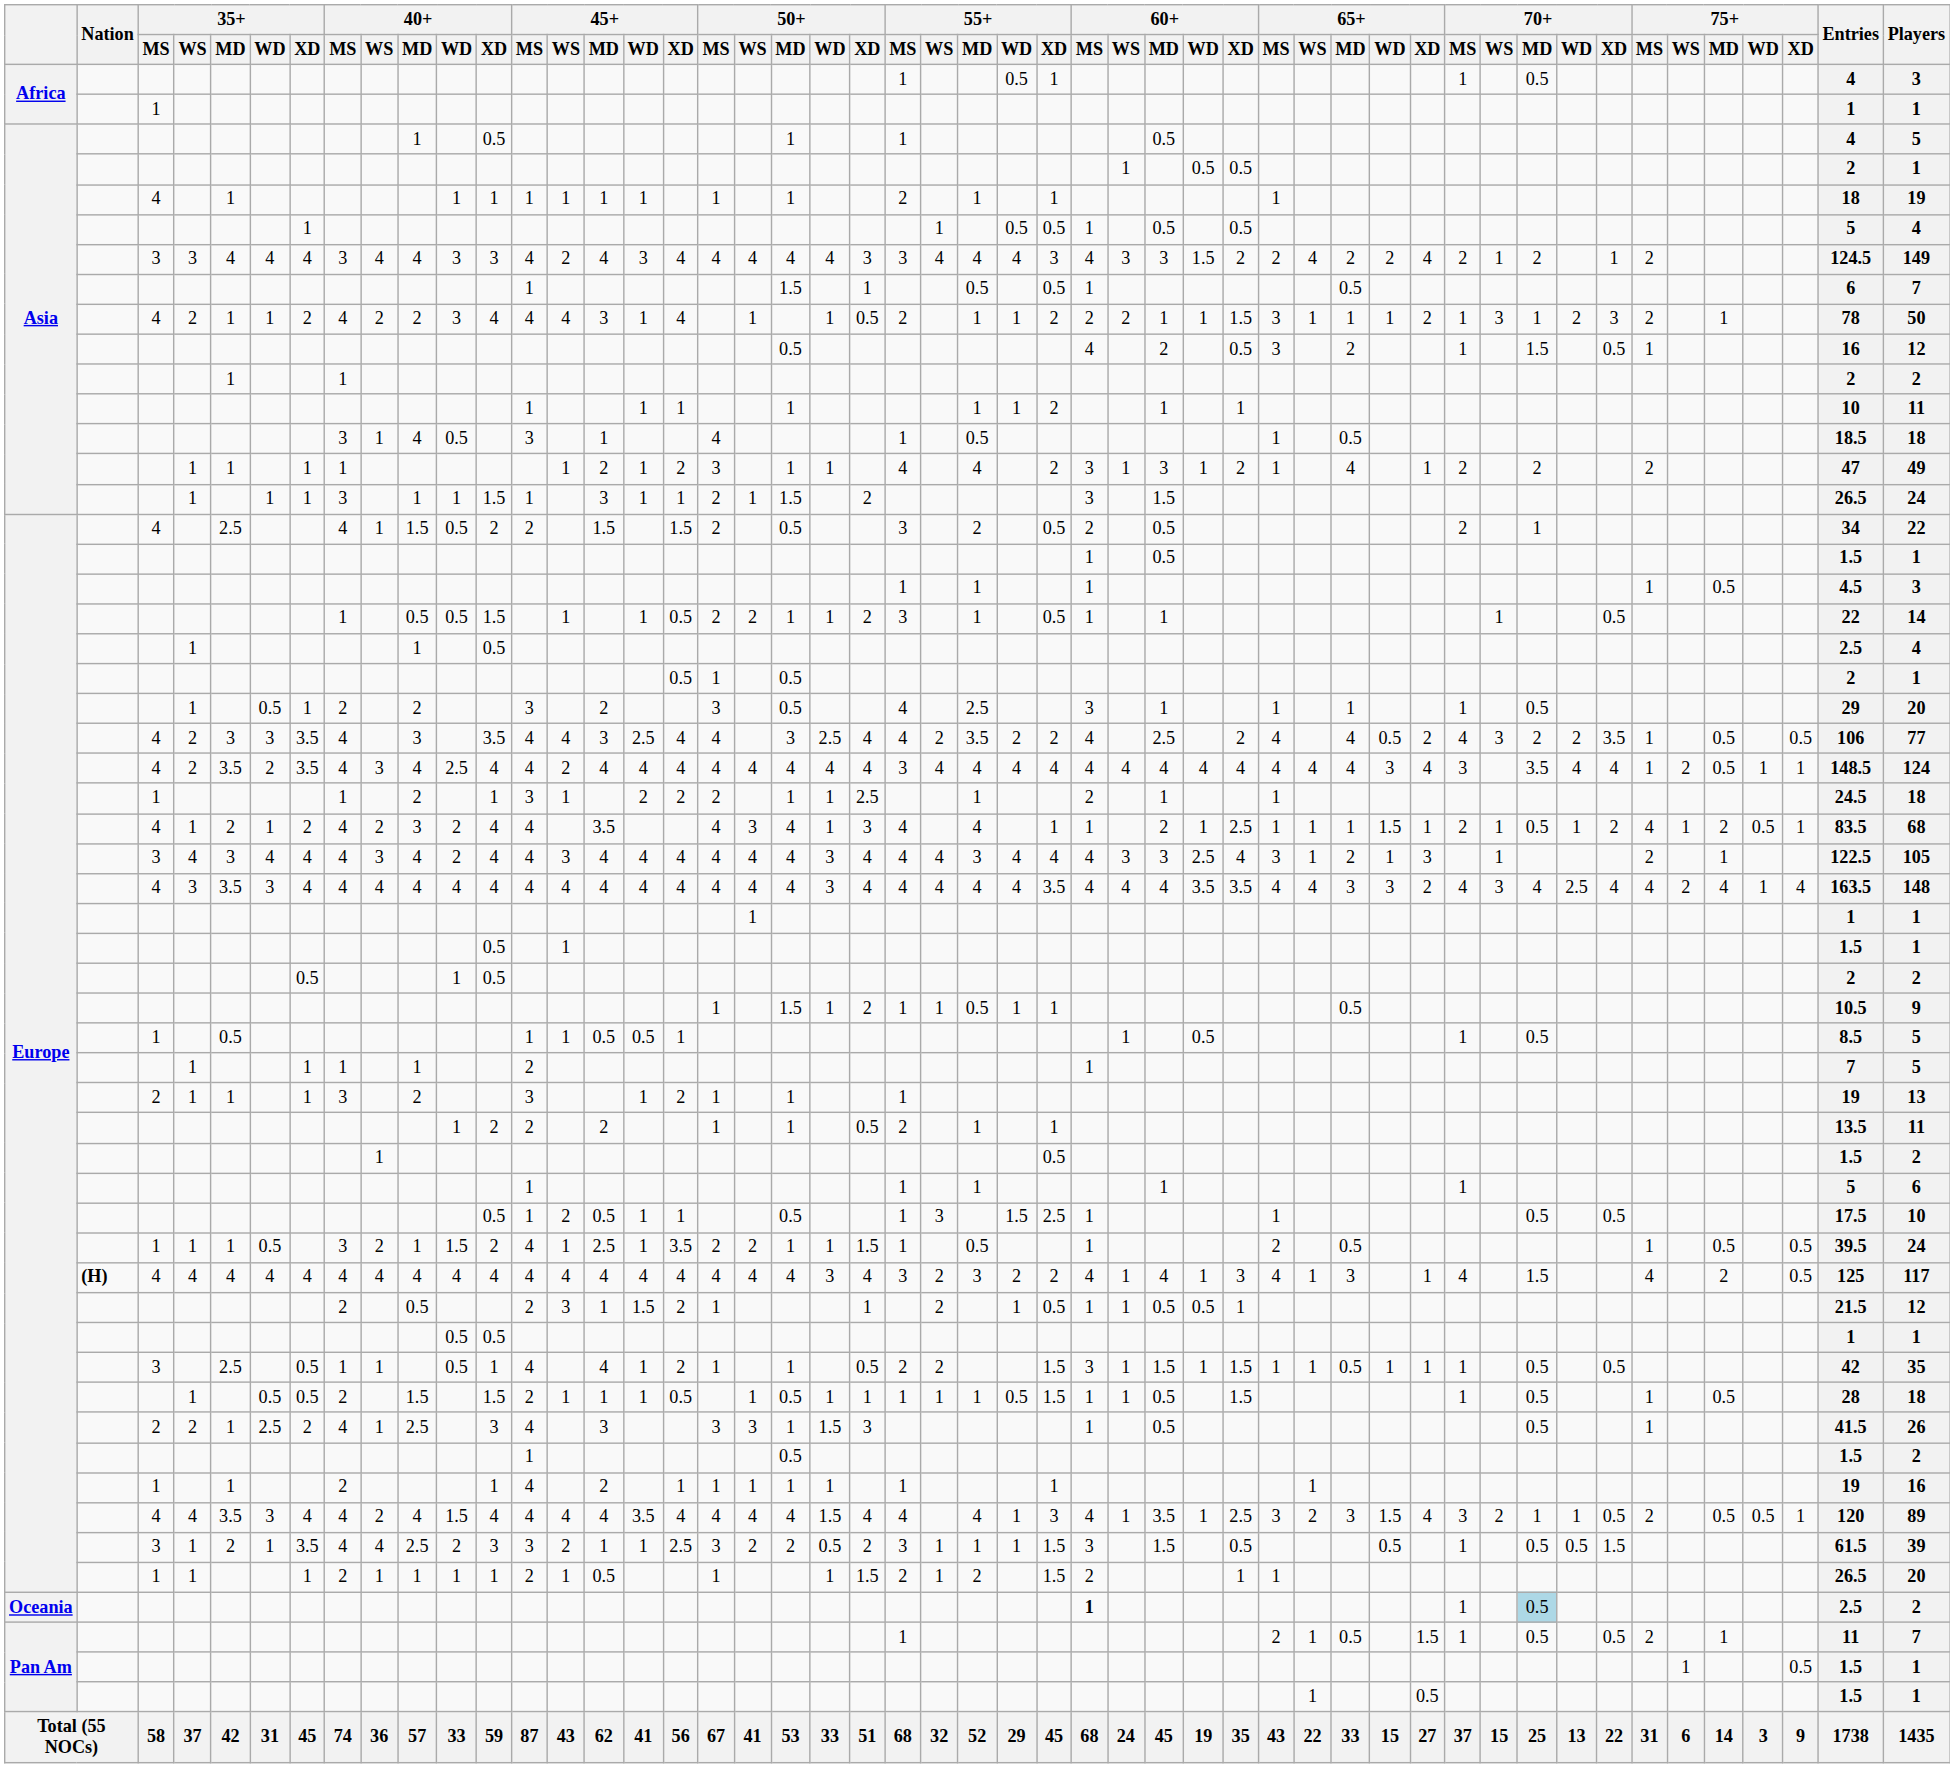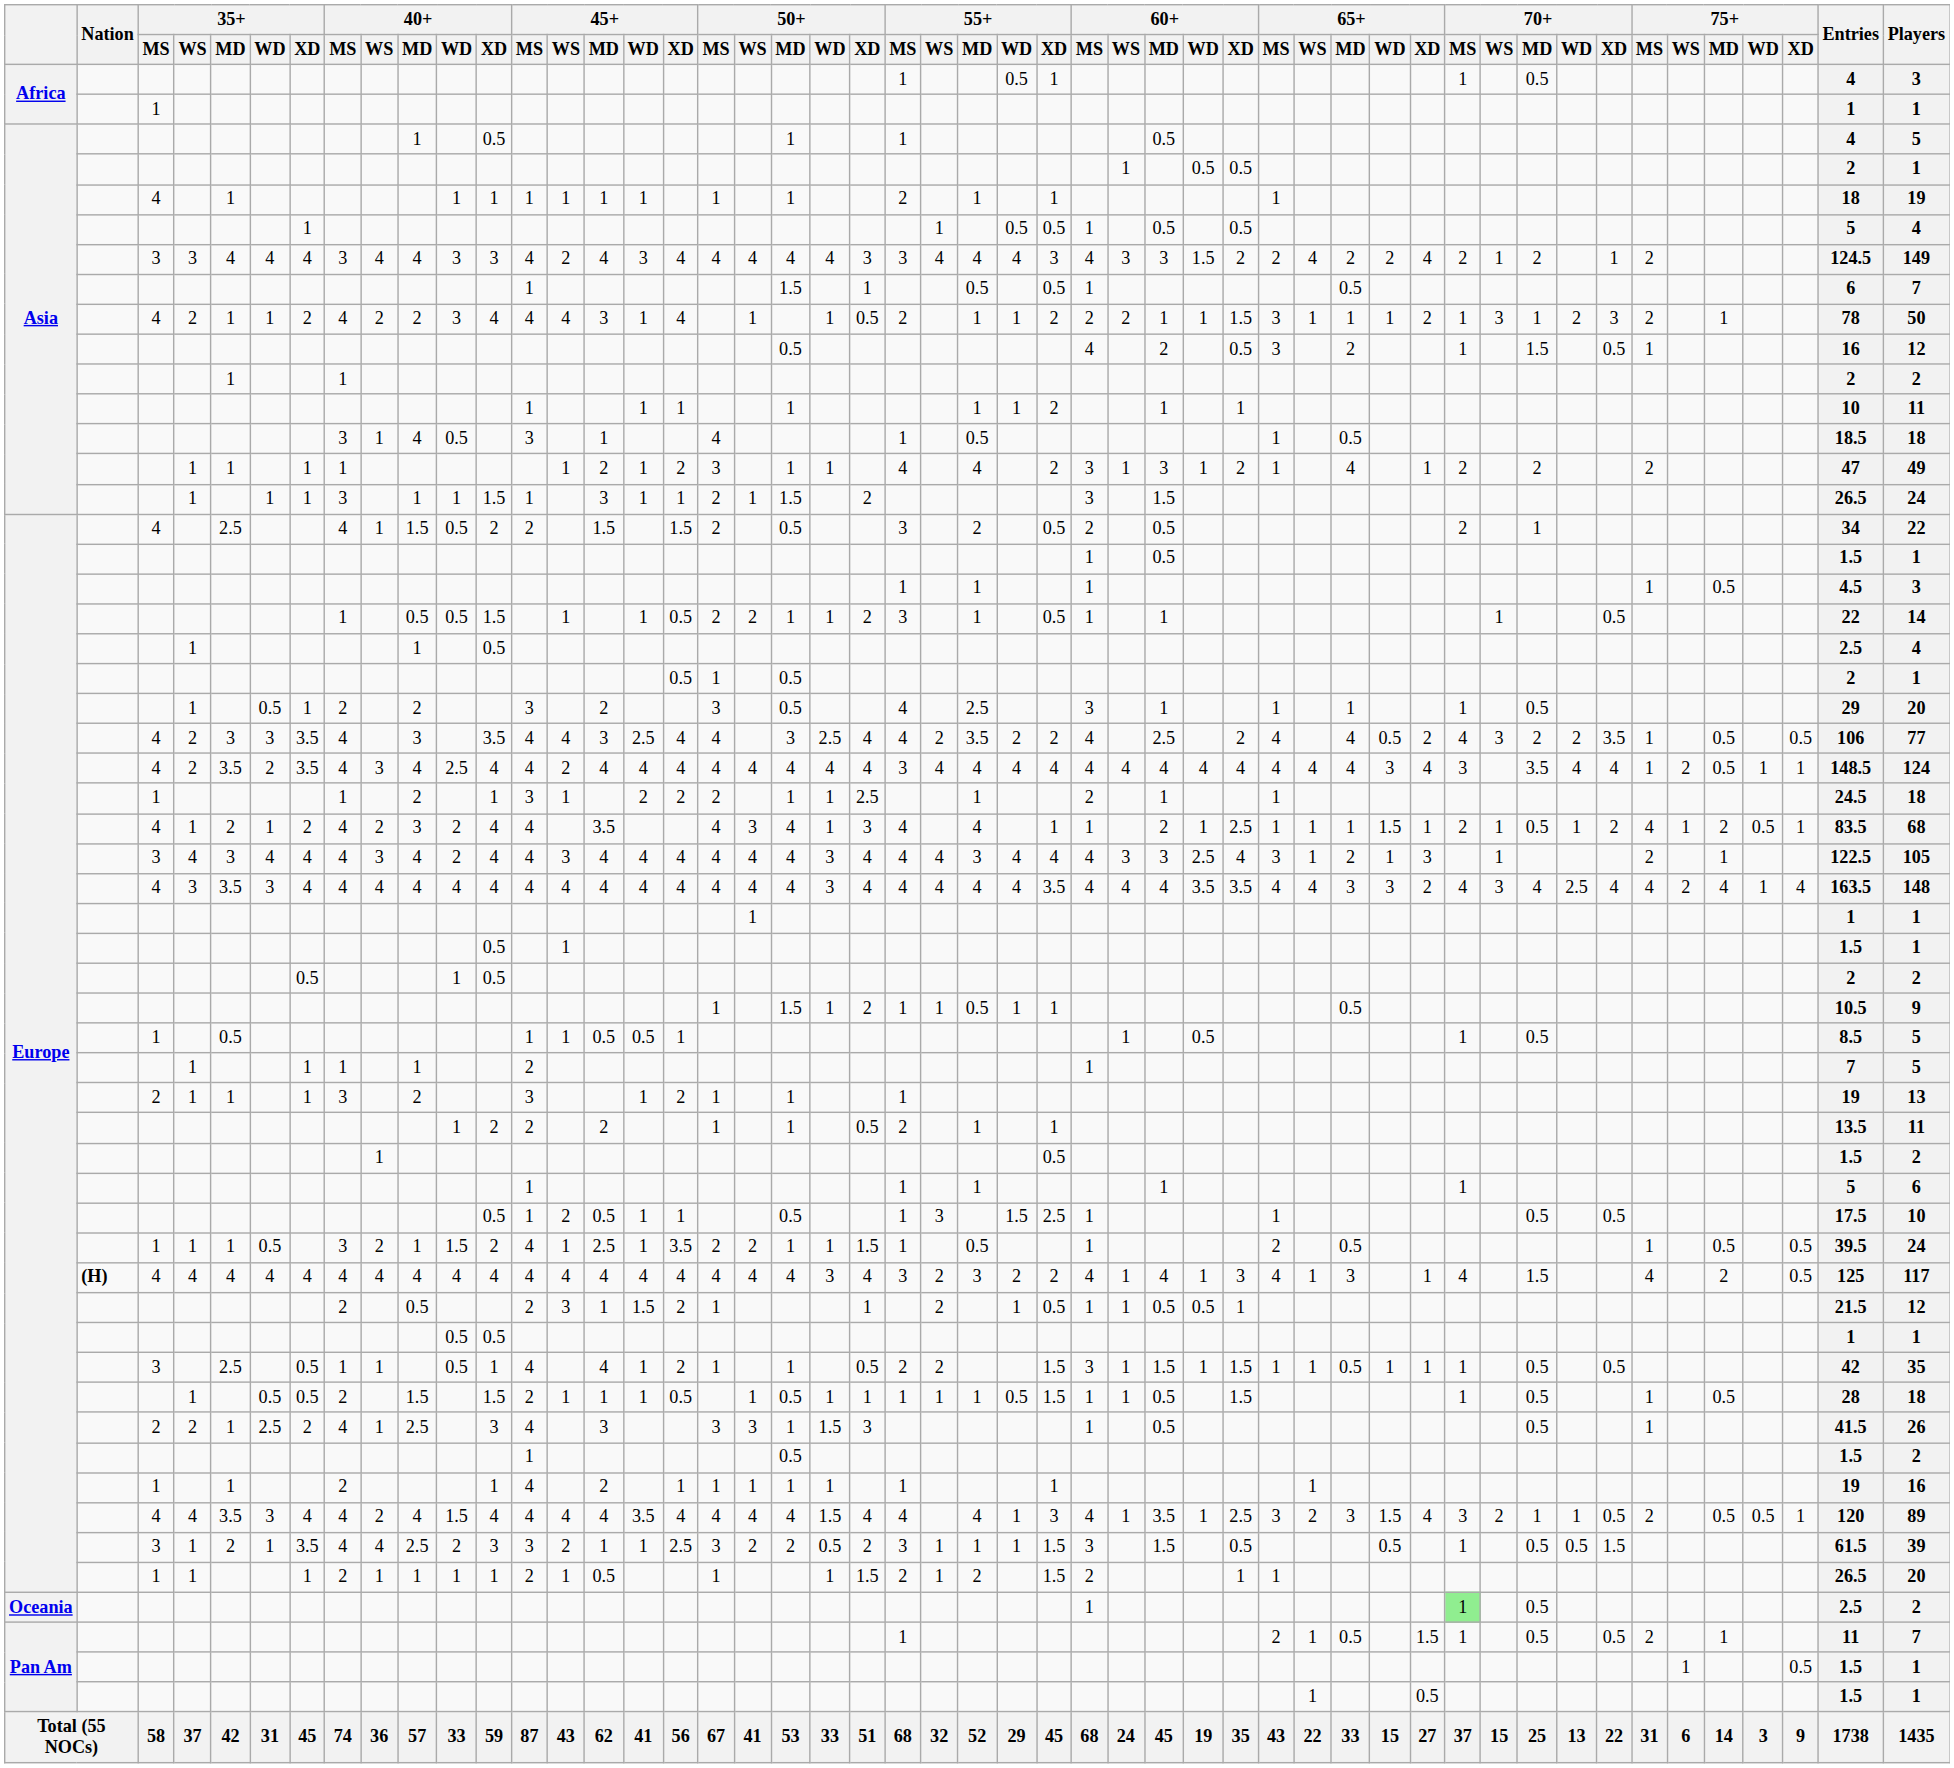(1089, 1606) bold -> (1089, 1606) normal
(1463, 1606) no background -> (1463, 1606) lightgreen background
(1537, 1606) lightblue background -> (1537, 1606) no background
